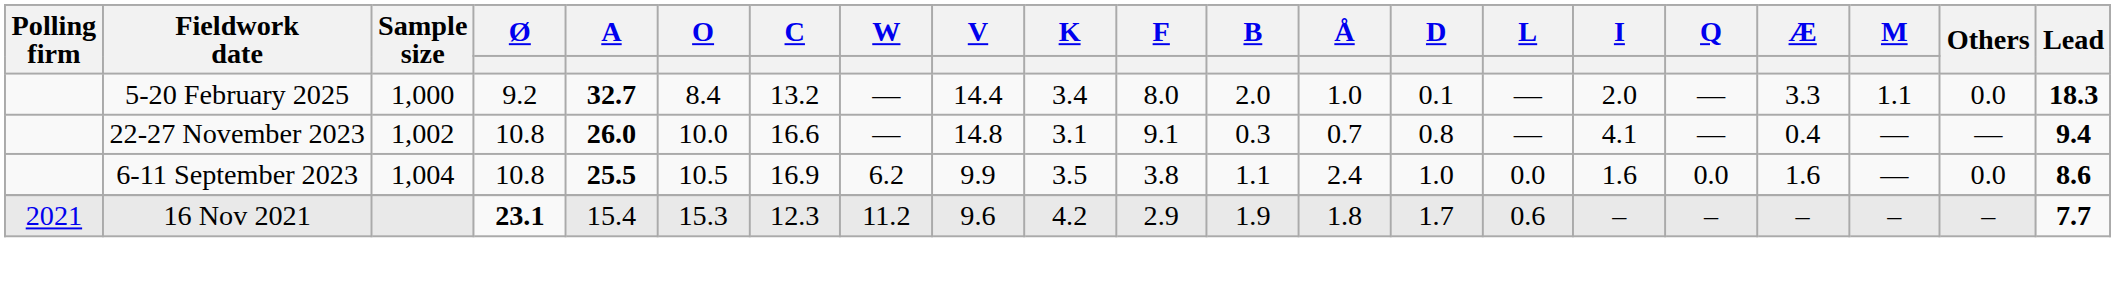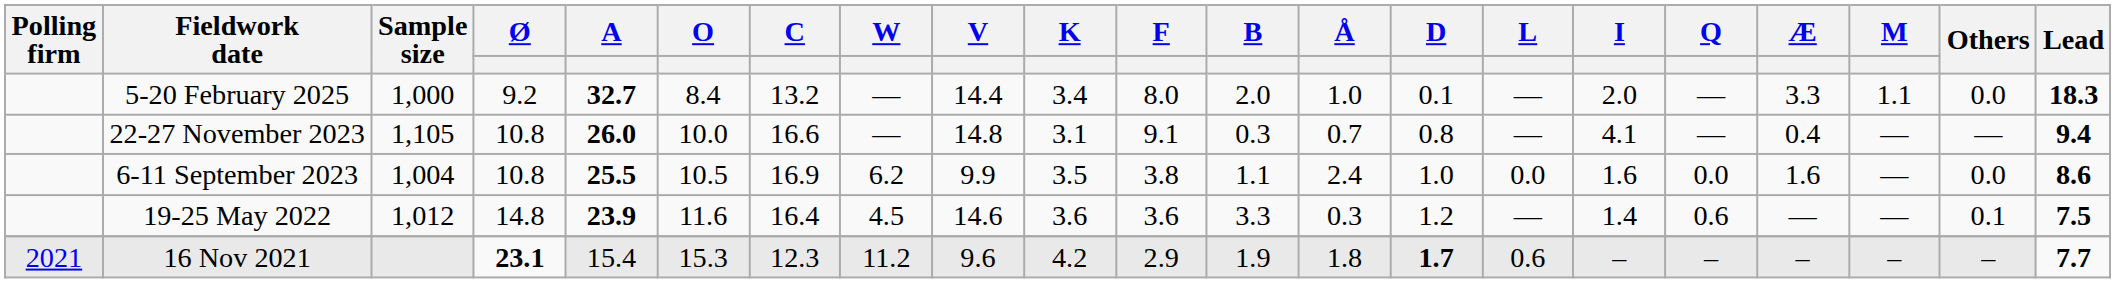(423, 134) 1,002 -> (423, 134) 1,105
+ row: (237, 216)
(1436, 216) normal -> (1436, 256) bold
